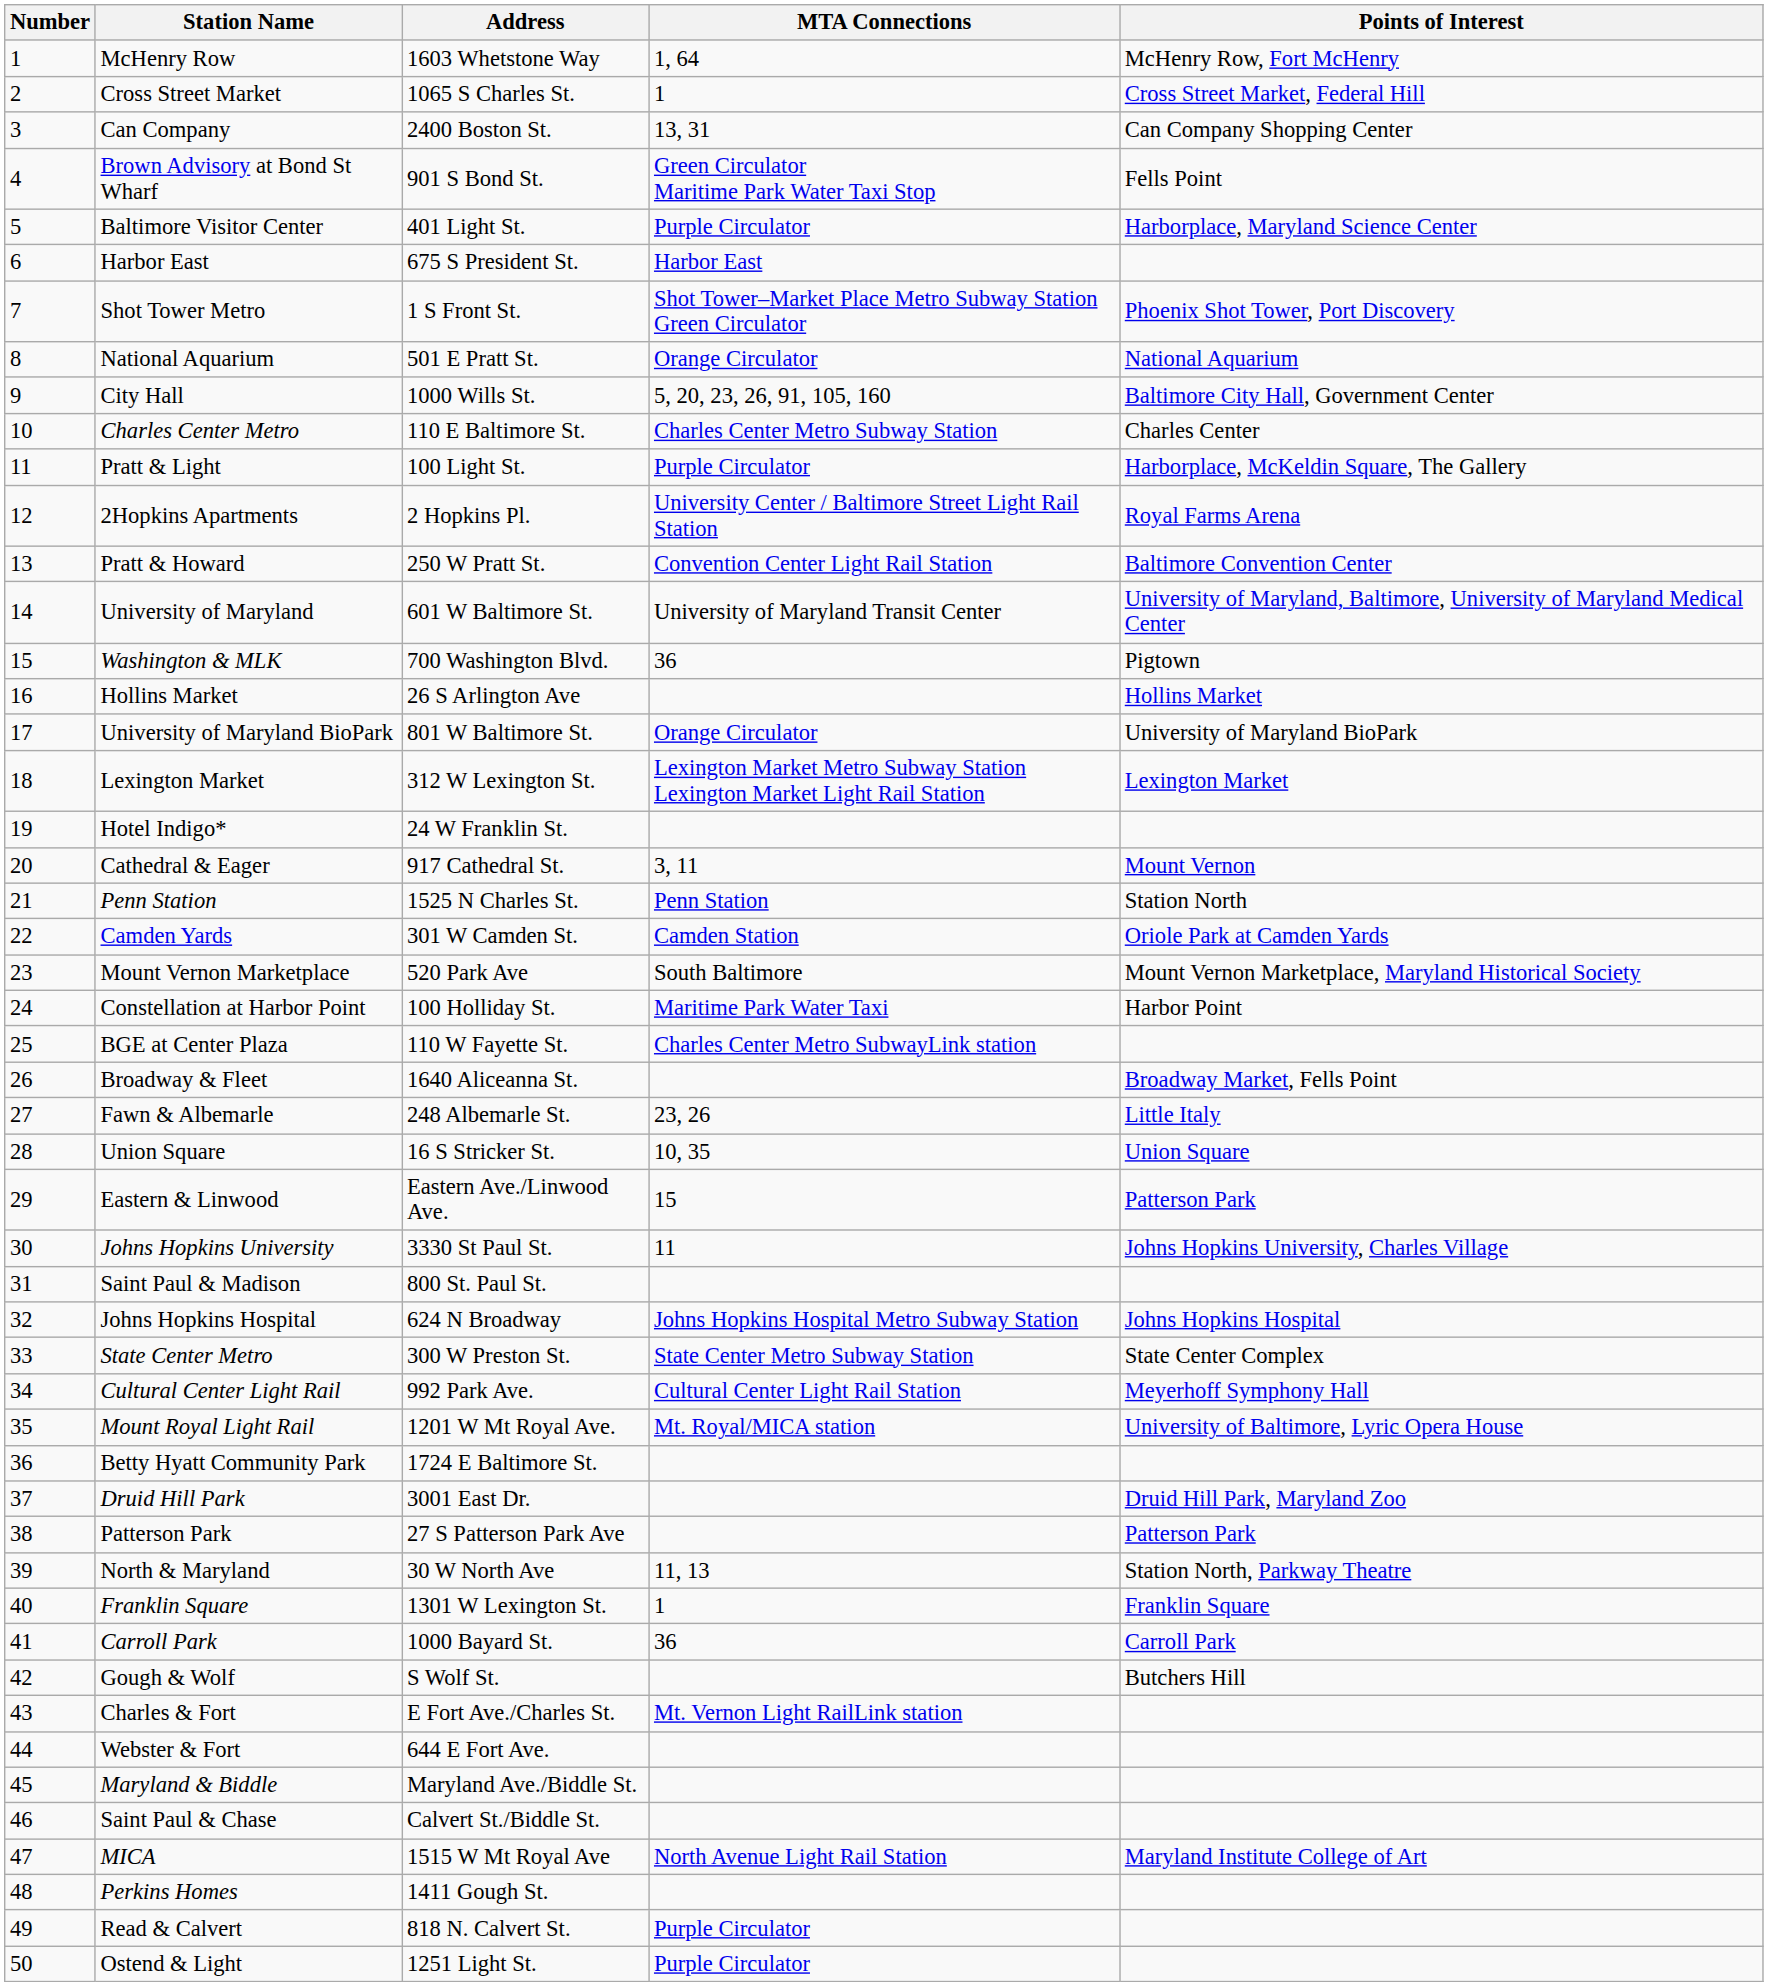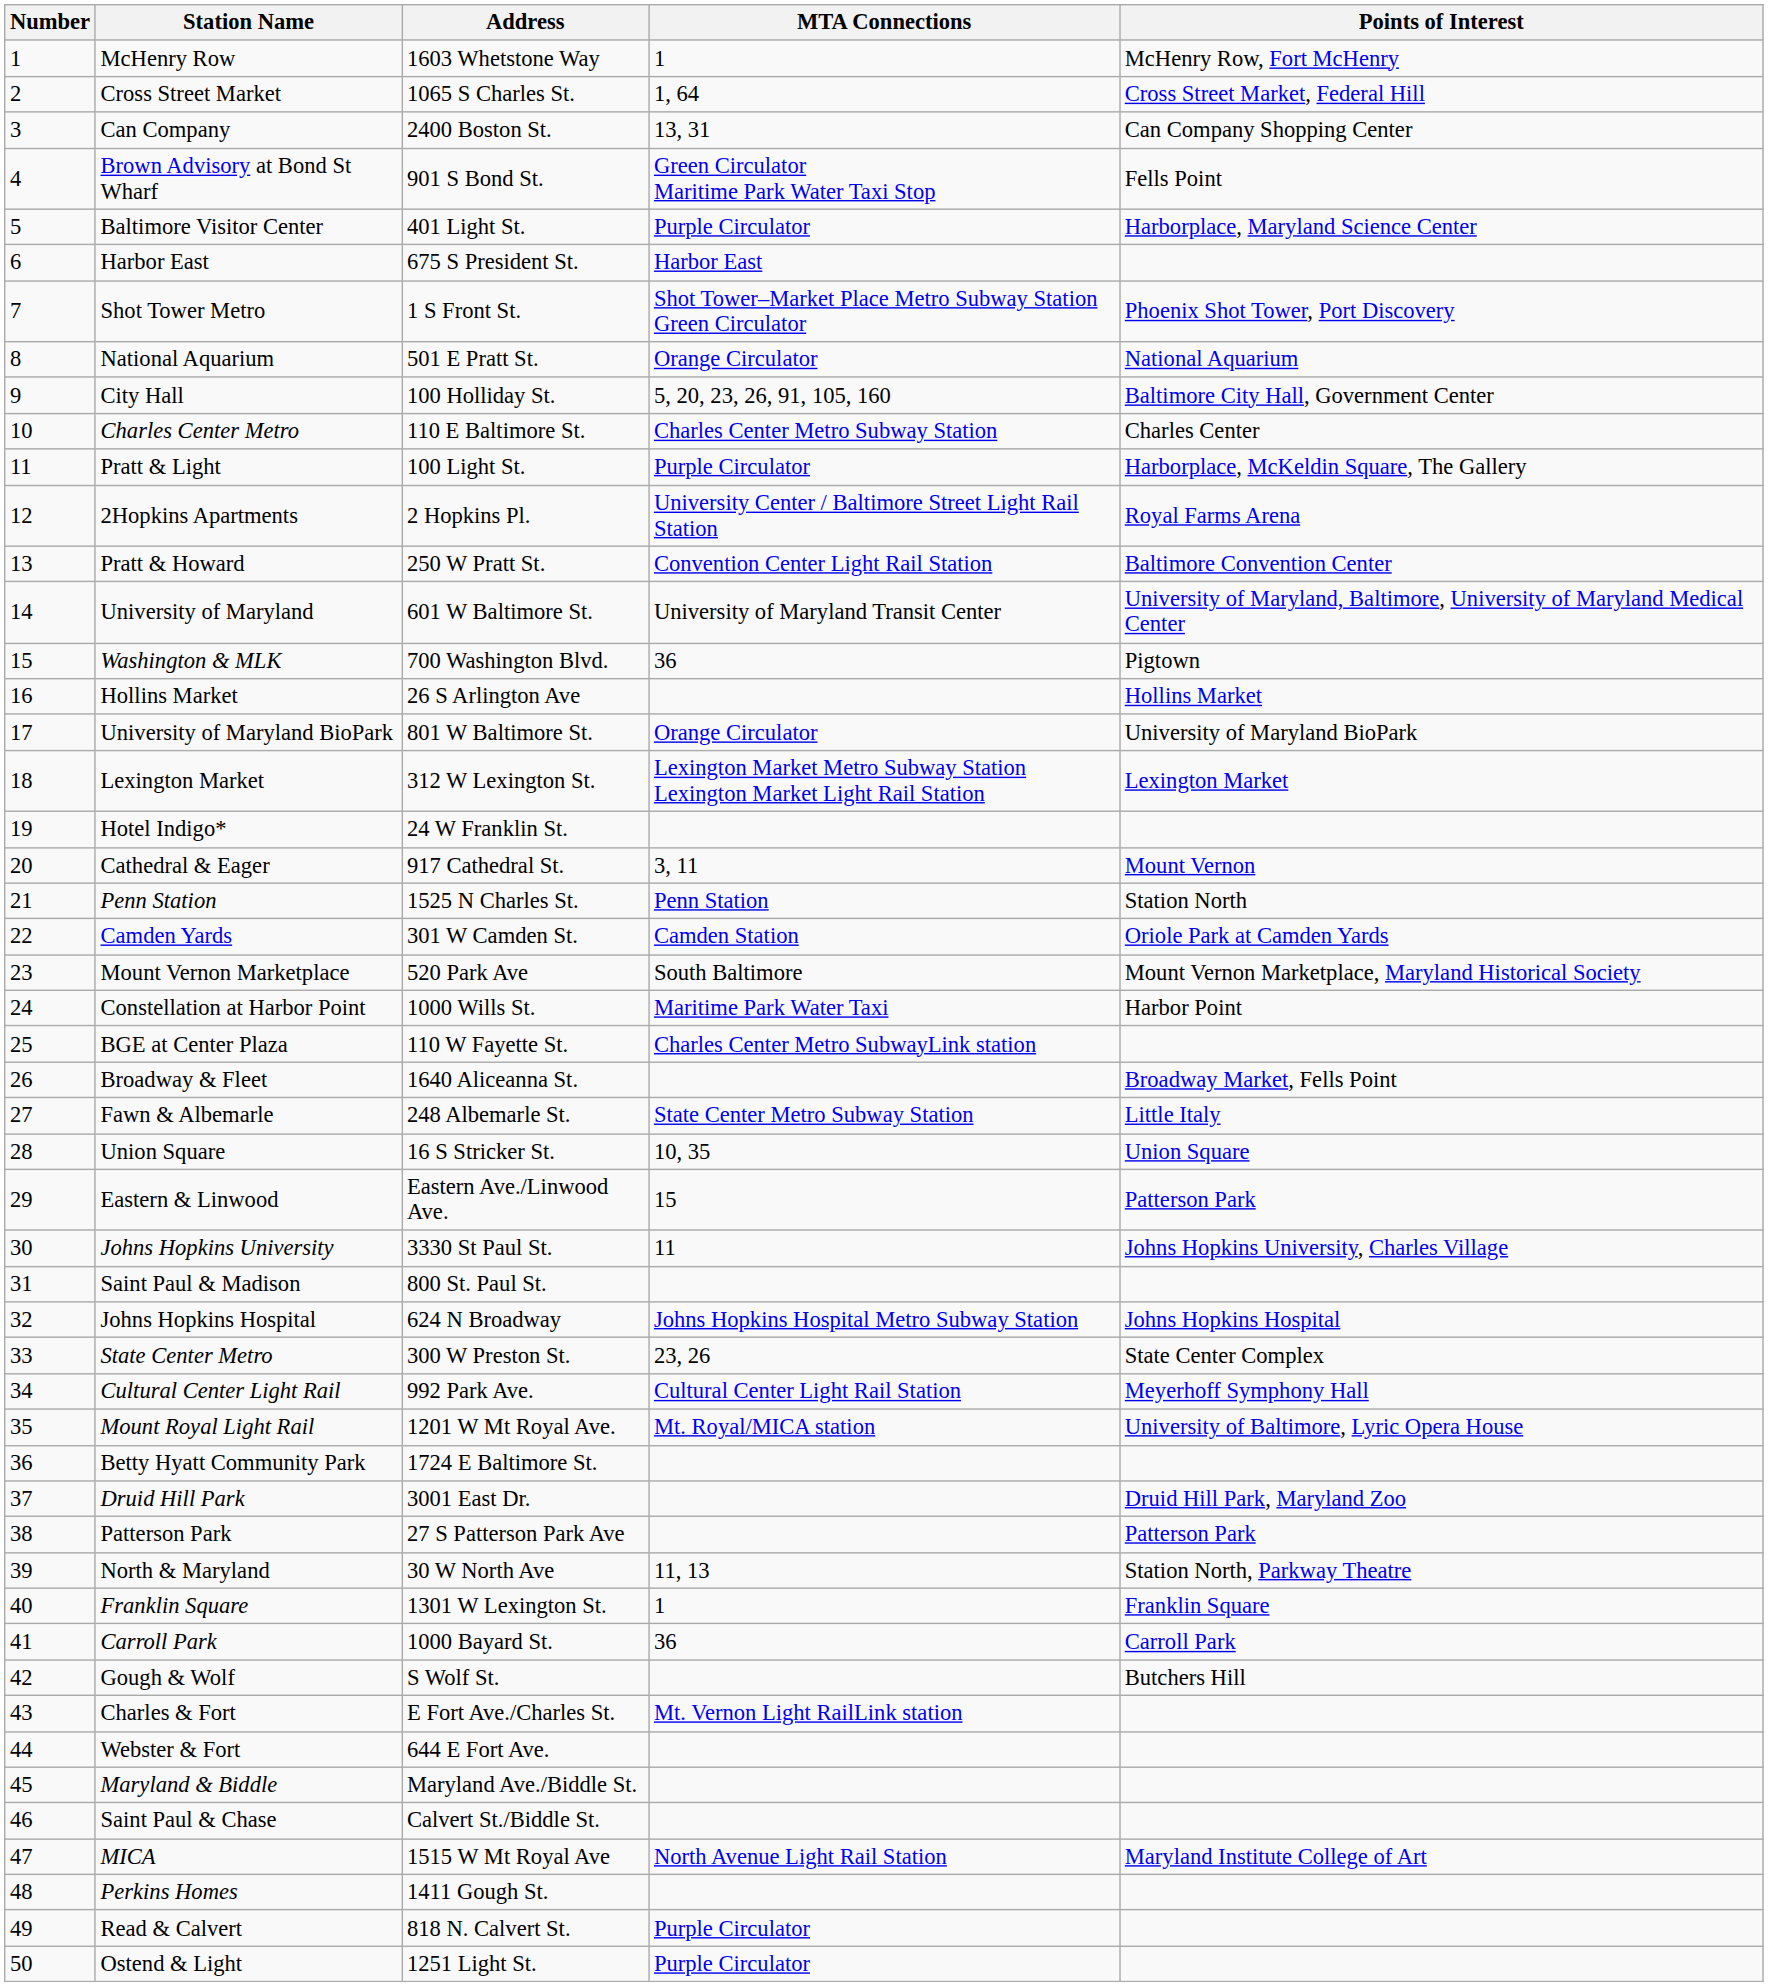(677, 58) 1, 64 -> (660, 58) 1
(660, 93) 1 -> (677, 93) 1, 64
(471, 395) 1000 Wills St. -> (481, 395) 100 Holliday St.
(481, 1007) 100 Holliday St. -> (471, 1007) 1000 Wills St.
(682, 1115) 23, 26 -> (814, 1115) State Center Metro Subway Station
(814, 1355) State Center Metro Subway Station -> (682, 1355) 23, 26
